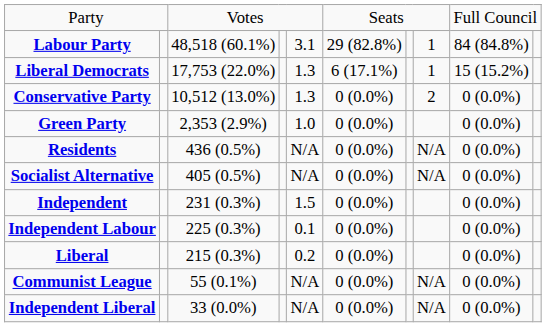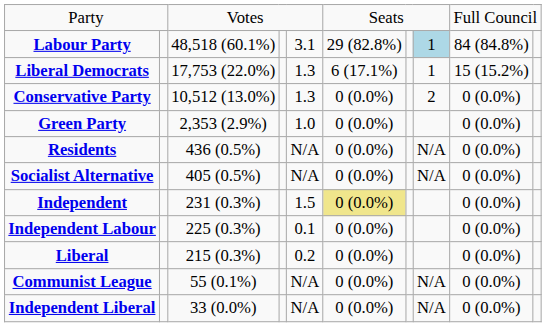(431, 44) no background -> (431, 44) lightblue background
(364, 202) no background -> (364, 202) khaki background
